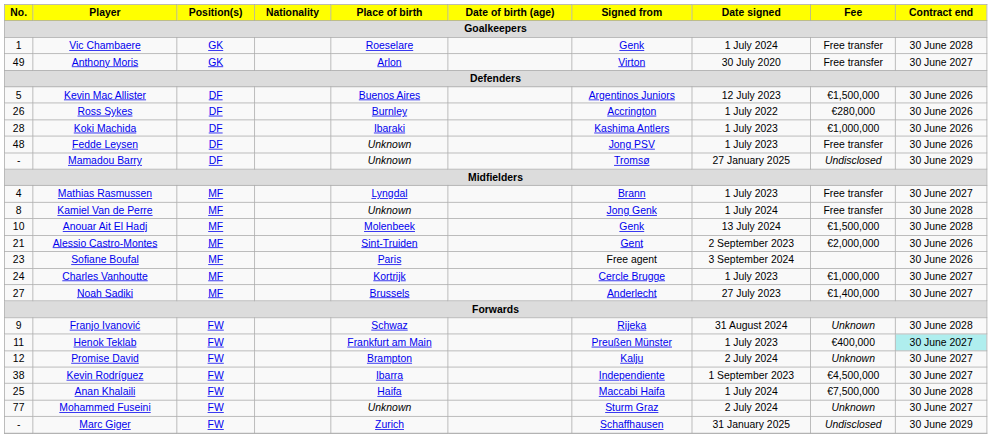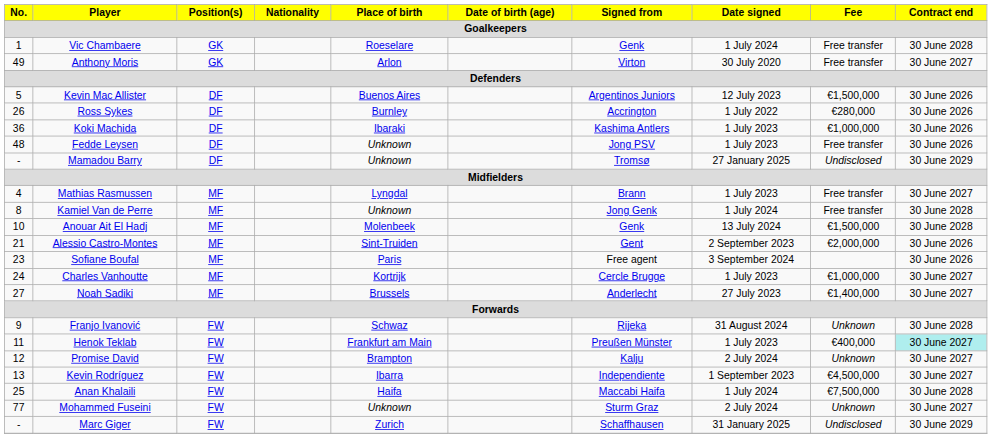(19, 128) 28 -> (19, 128) 36
(19, 375) 38 -> (19, 375) 13
